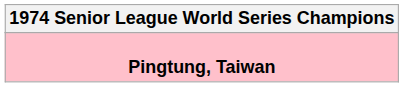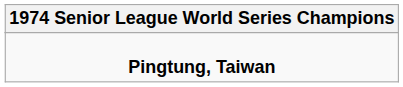(202, 67) pink background -> (202, 67) no background
